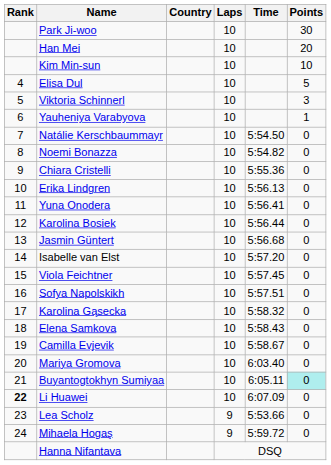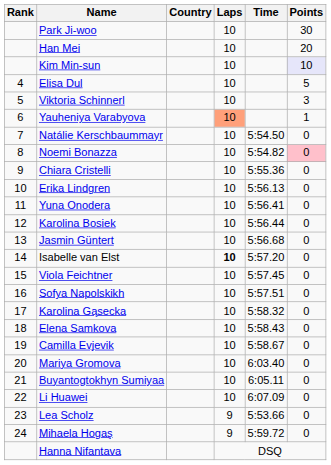(306, 65) no background -> (306, 65) lavender background
(230, 118) no background -> (230, 118) lightsalmon background
(306, 153) no background -> (306, 153) pink background
(230, 258) normal -> (230, 258) bold
(306, 380) paleturquoise background -> (306, 380) no background
(20, 398) bold -> (20, 398) normal
